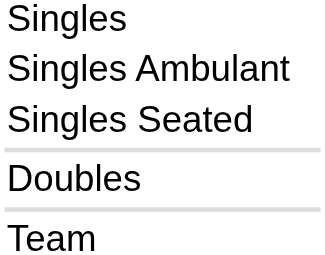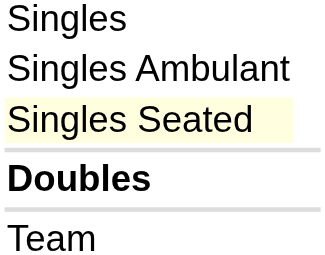(130, 119) no background -> (130, 119) lightyellow background
(74, 179) normal -> (79, 179) bold
